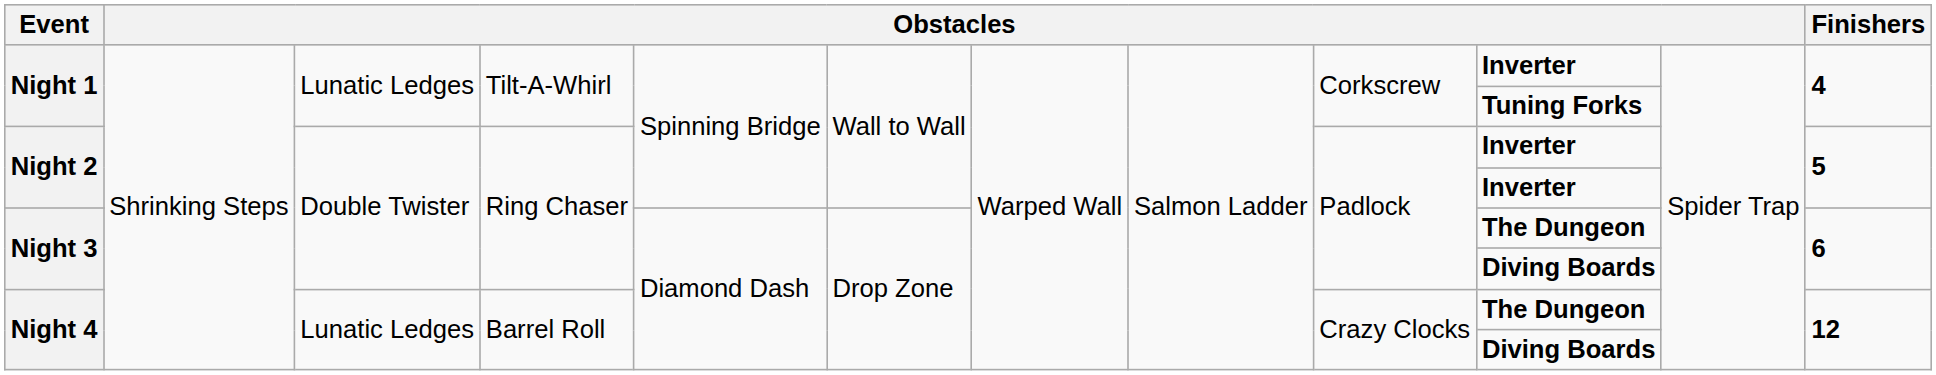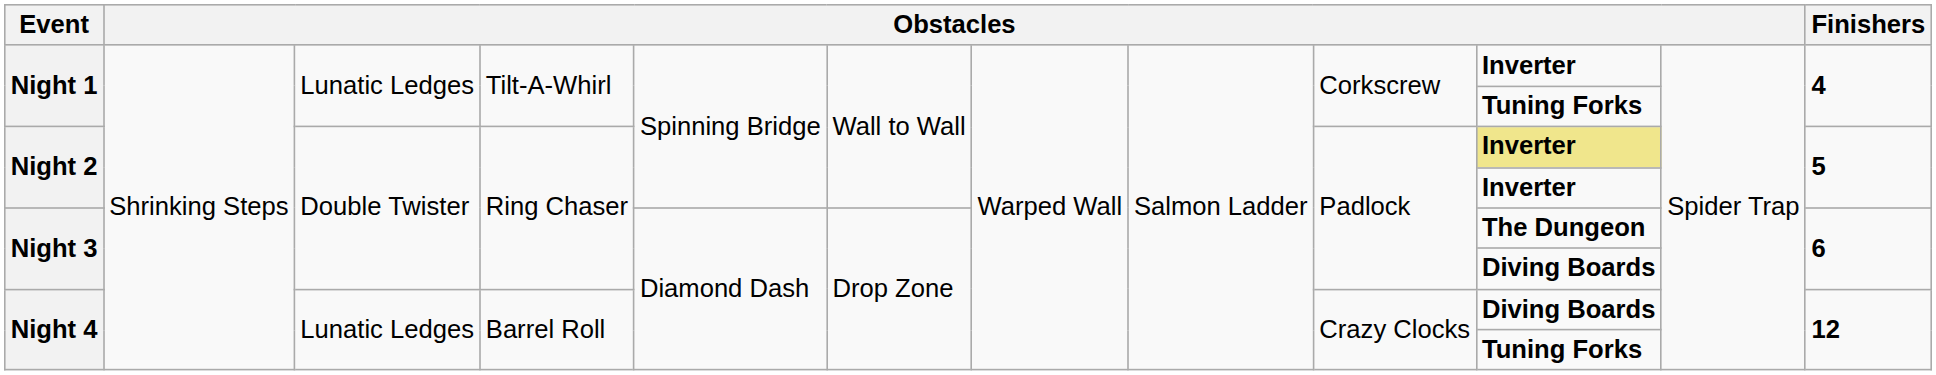(1529, 146) no background -> (1529, 146) khaki background
(1564, 308) The Dungeon -> (1569, 308) Diving Boards
(1569, 349) Diving Boards -> (1562, 349) Tuning Forks
